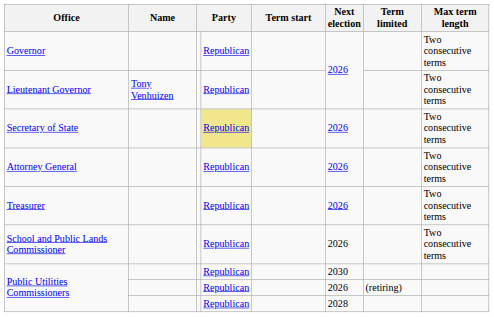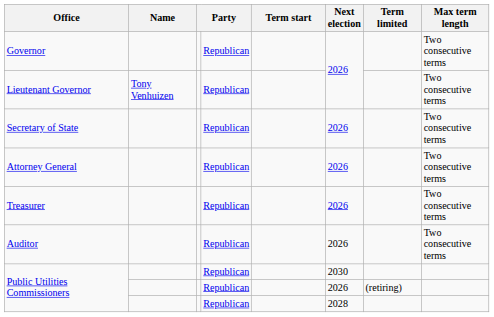(226, 128) khaki background -> (226, 128) no background
+ row: (22, 244)
- row: (57, 244)
